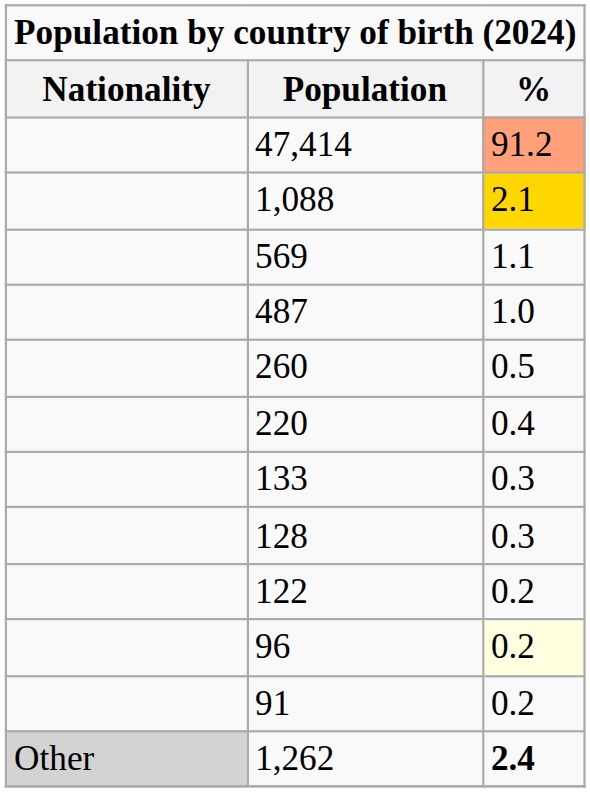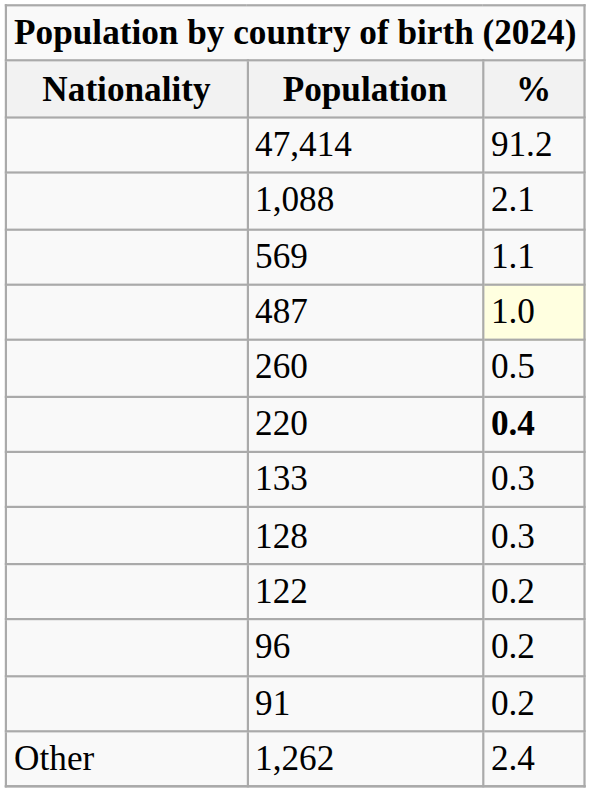(522, 144) lightsalmon background -> (522, 144) no background
(513, 200) gold background -> (513, 200) no background
(513, 311) no background -> (513, 311) lightyellow background
(513, 423) normal -> (513, 423) bold
(513, 646) lightyellow background -> (513, 646) no background
(54, 758) lightgrey background -> (54, 758) no background
(513, 758) bold -> (513, 758) normal
